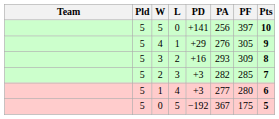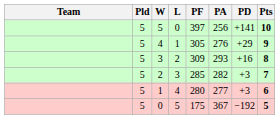columns swapped: (246, 12) <-> (198, 12)
